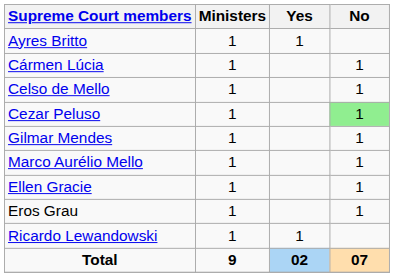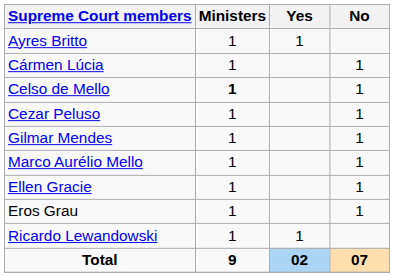(232, 89) normal -> (232, 89) bold
(359, 114) lightgreen background -> (359, 114) no background
